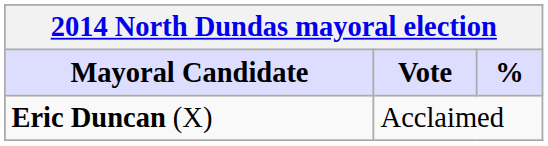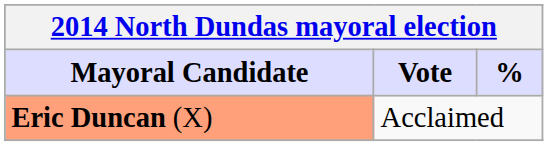(112, 117) no background -> (112, 117) lightsalmon background
